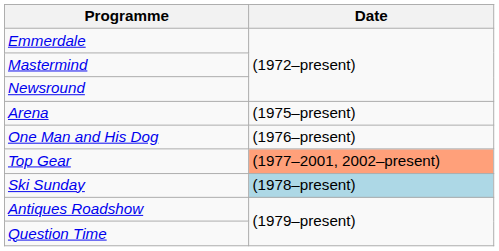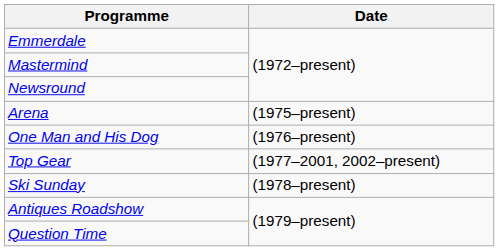(346, 161) lightsalmon background -> (346, 161) no background
(304, 185) lightblue background -> (304, 185) no background
